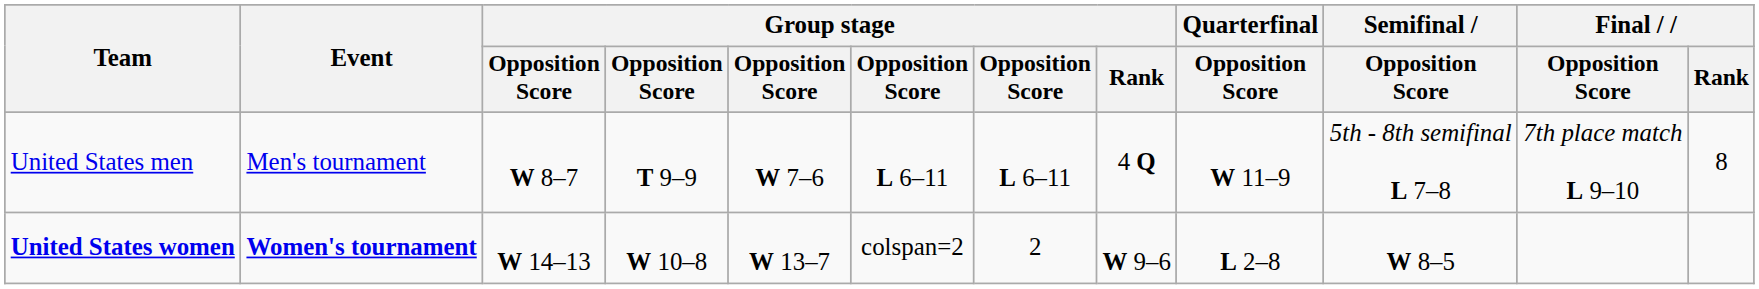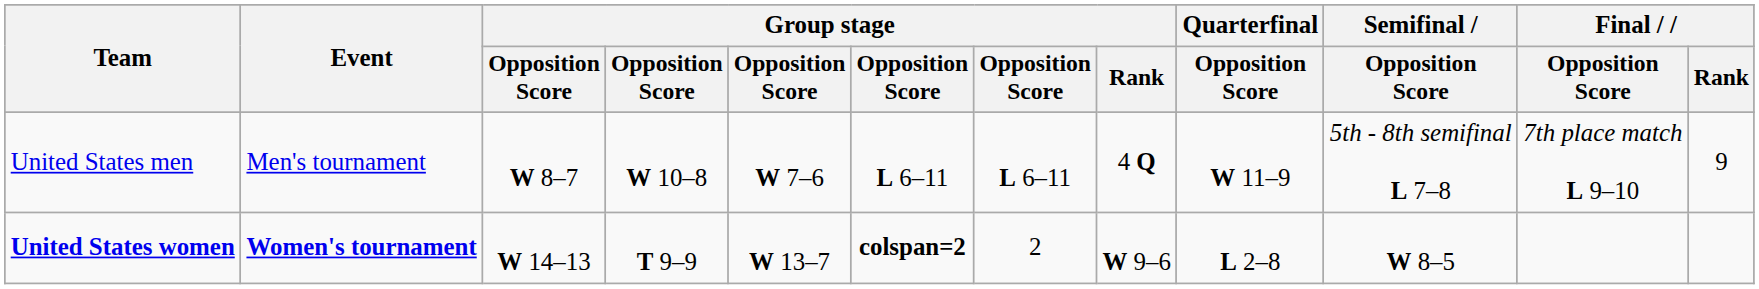(667, 177) T 9–9 -> (667, 177) W 10–8
(1721, 162) 8 -> (1721, 162) 9
(667, 262) W 10–8 -> (667, 262) T 9–9
(912, 247) normal -> (912, 247) bold
